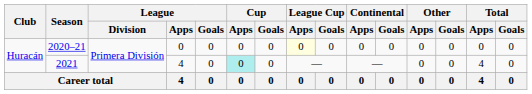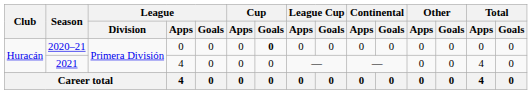(271, 47) normal -> (271, 47) bold
(301, 47) lightyellow background -> (301, 47) no background
(241, 64) paleturquoise background -> (241, 64) no background
